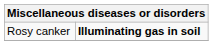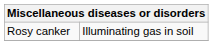(139, 31) bold -> (138, 31) normal
